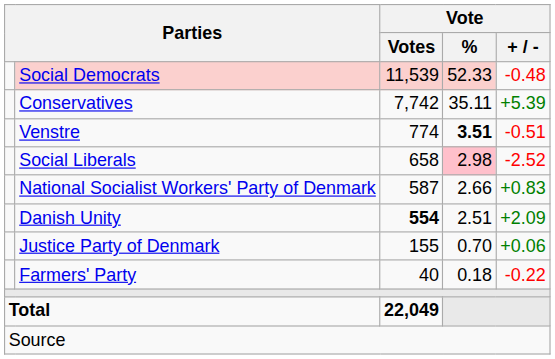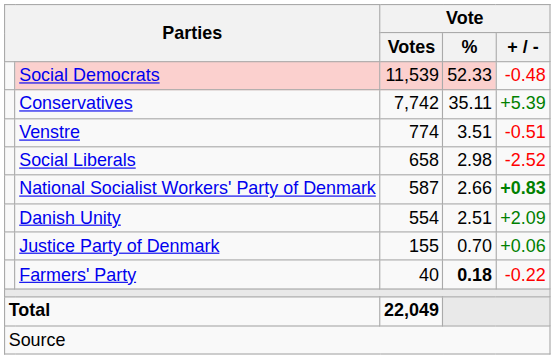(475, 132) bold -> (475, 132) normal
(475, 160) pink background -> (475, 160) no background
(523, 189) normal -> (523, 189) bold
(424, 217) bold -> (424, 217) normal
(475, 274) normal -> (475, 274) bold
